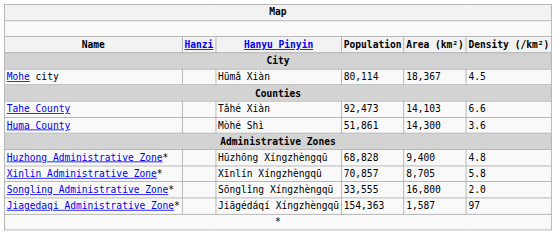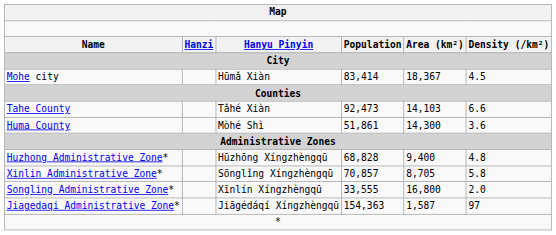(361, 77) 80,114 -> (361, 77) 83,414
(270, 173) Xīnlín Xíngzhèngqū -> (276, 173) Sōnglǐng Xíngzhèngqū
(276, 189) Sōnglǐng Xíngzhèngqū -> (270, 189) Xīnlín Xíngzhèngqū
